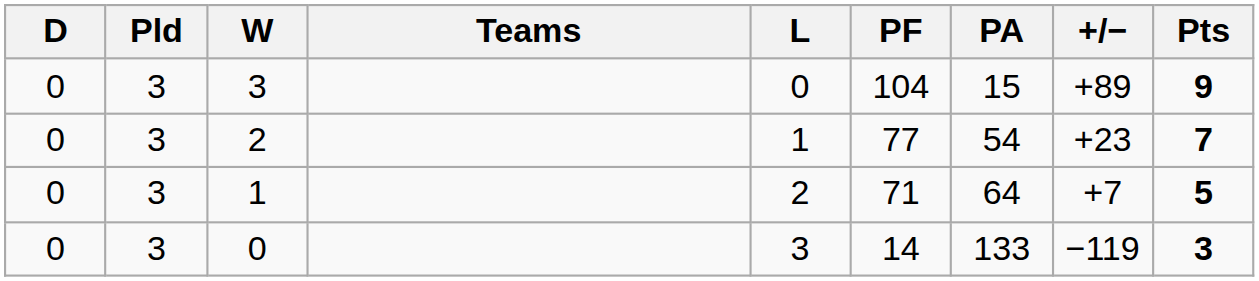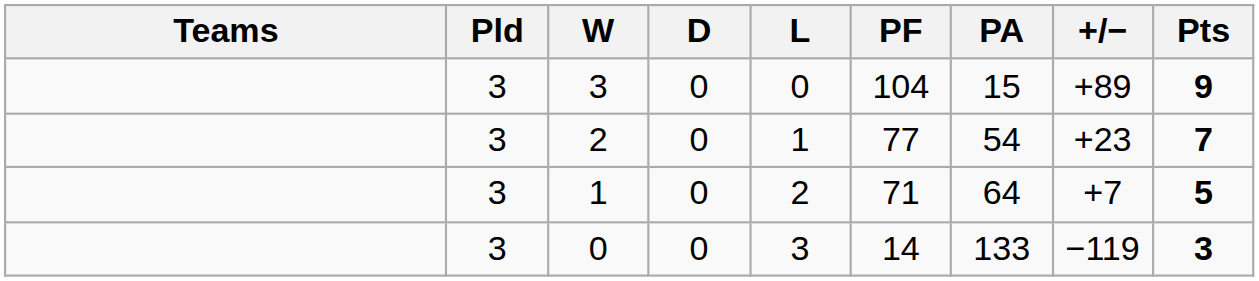columns swapped: (529, 31) <-> (56, 31)
